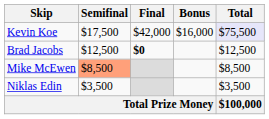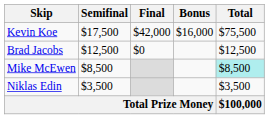(237, 31) lavender background -> (237, 31) no background
(139, 50) bold -> (139, 50) normal
(97, 68) lightsalmon background -> (97, 68) no background
(234, 68) no background -> (234, 68) paleturquoise background
